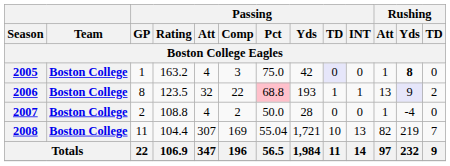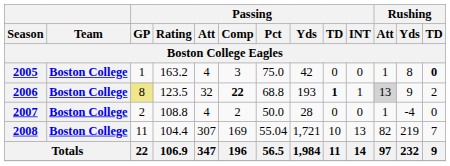(335, 72) lavender background -> (335, 72) no background
(410, 72) bold -> (410, 72) normal
(434, 72) normal -> (434, 72) bold
(142, 92) no background -> (142, 92) khaki background
(238, 92) normal -> (238, 92) bold
(273, 92) pink background -> (273, 92) no background
(335, 92) normal -> (335, 92) bold
(385, 92) no background -> (385, 92) lightgrey background
(410, 92) lavender background -> (410, 92) no background
